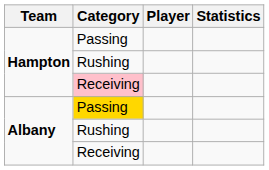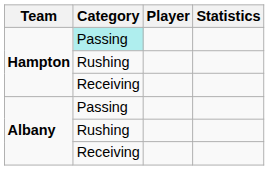(102, 39) no background -> (102, 39) paleturquoise background
(108, 84) pink background -> (108, 84) no background
(102, 107) gold background -> (102, 107) no background
